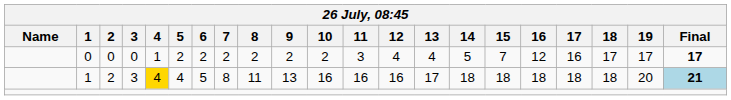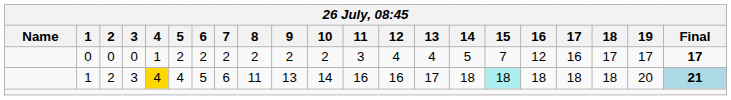(226, 78) 8 -> (226, 78) 6
(325, 78) 16 -> (325, 78) 14
(503, 78) no background -> (503, 78) paleturquoise background
